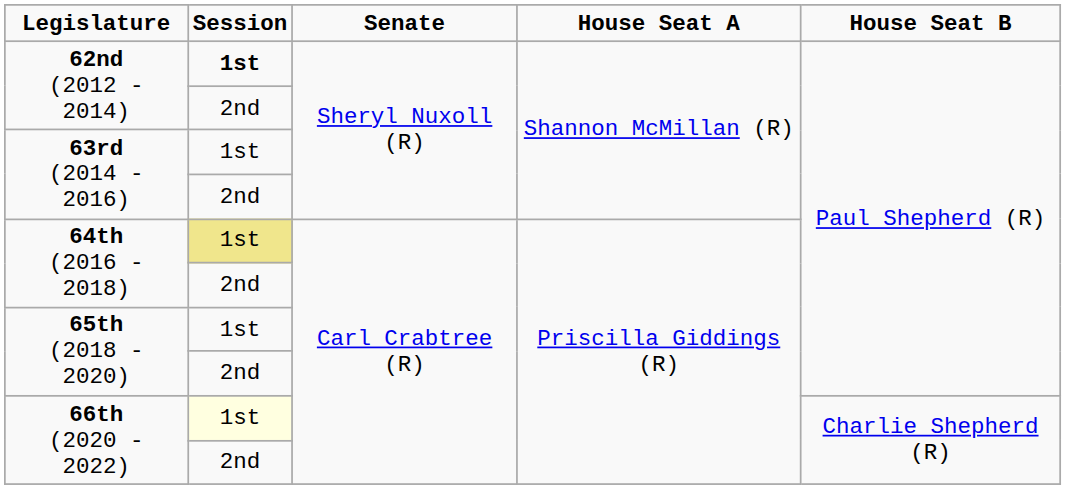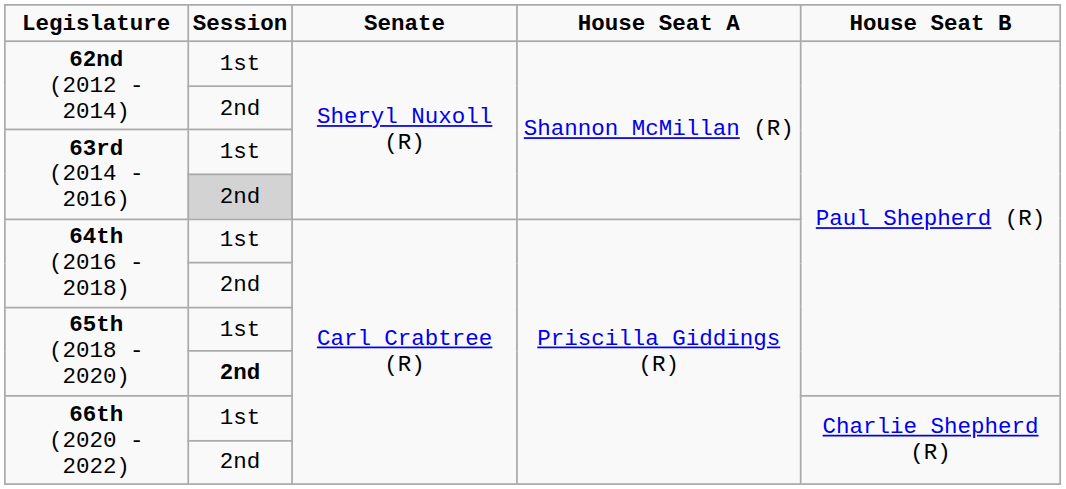(240, 64) bold -> (240, 64) normal
(240, 196) no background -> (240, 196) lightgrey background
(240, 241) khaki background -> (240, 241) no background
(240, 374) normal -> (240, 374) bold
(240, 418) lightyellow background -> (240, 418) no background
